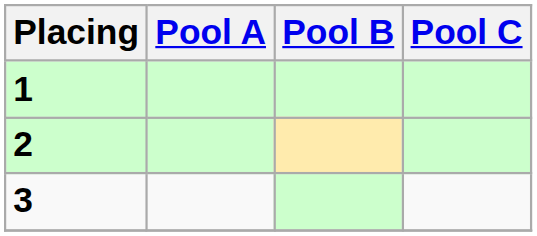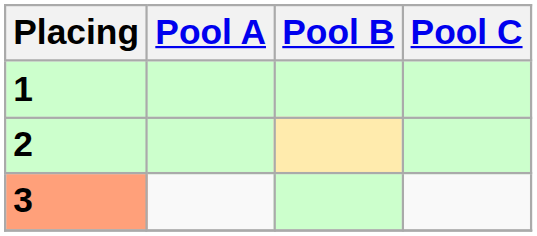(23, 200) no background -> (23, 200) lightsalmon background
